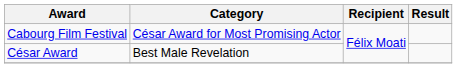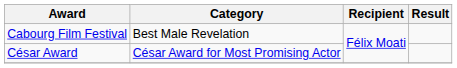(237, 33) César Award for Most Promising Actor -> (191, 33) Best Male Revelation
(191, 53) Best Male Revelation -> (237, 53) César Award for Most Promising Actor
